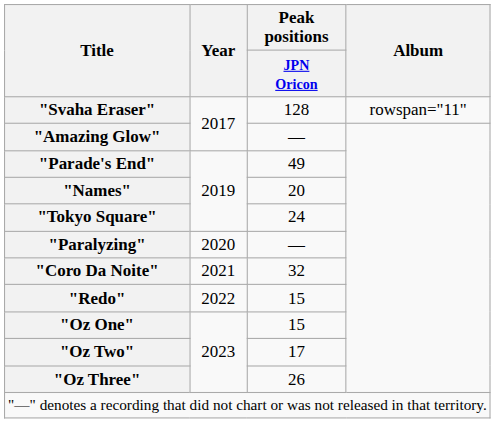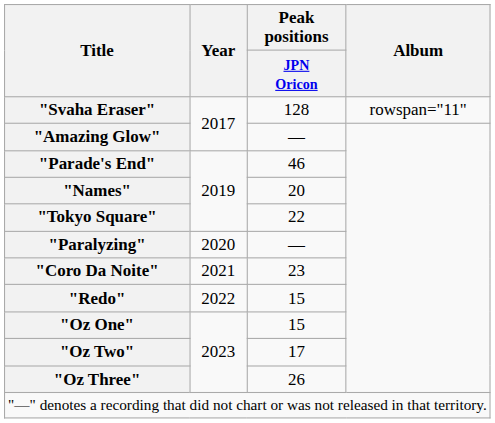(296, 163) 49 -> (296, 163) 46
(296, 217) 24 -> (296, 217) 22
(296, 271) 32 -> (296, 271) 23
